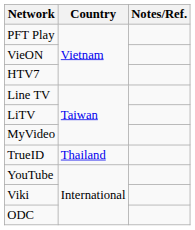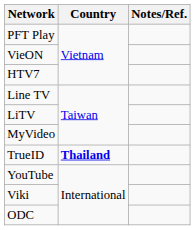(83, 154) normal -> (85, 154) bold
